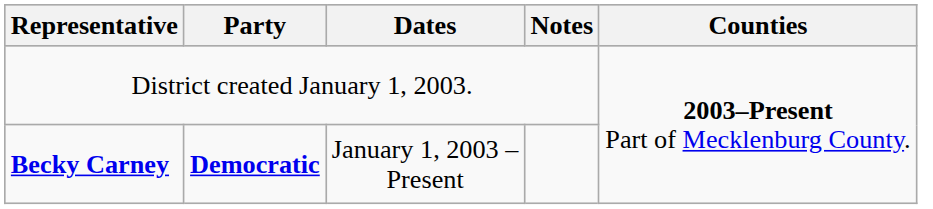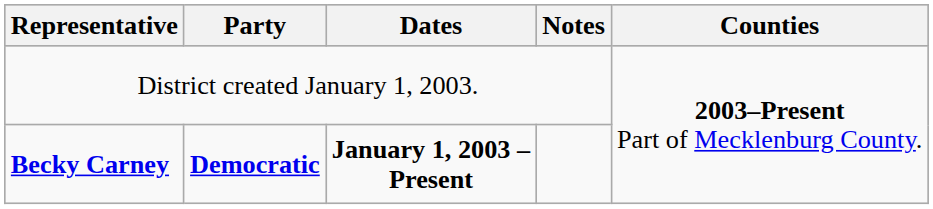(425, 164) normal -> (431, 164) bold
